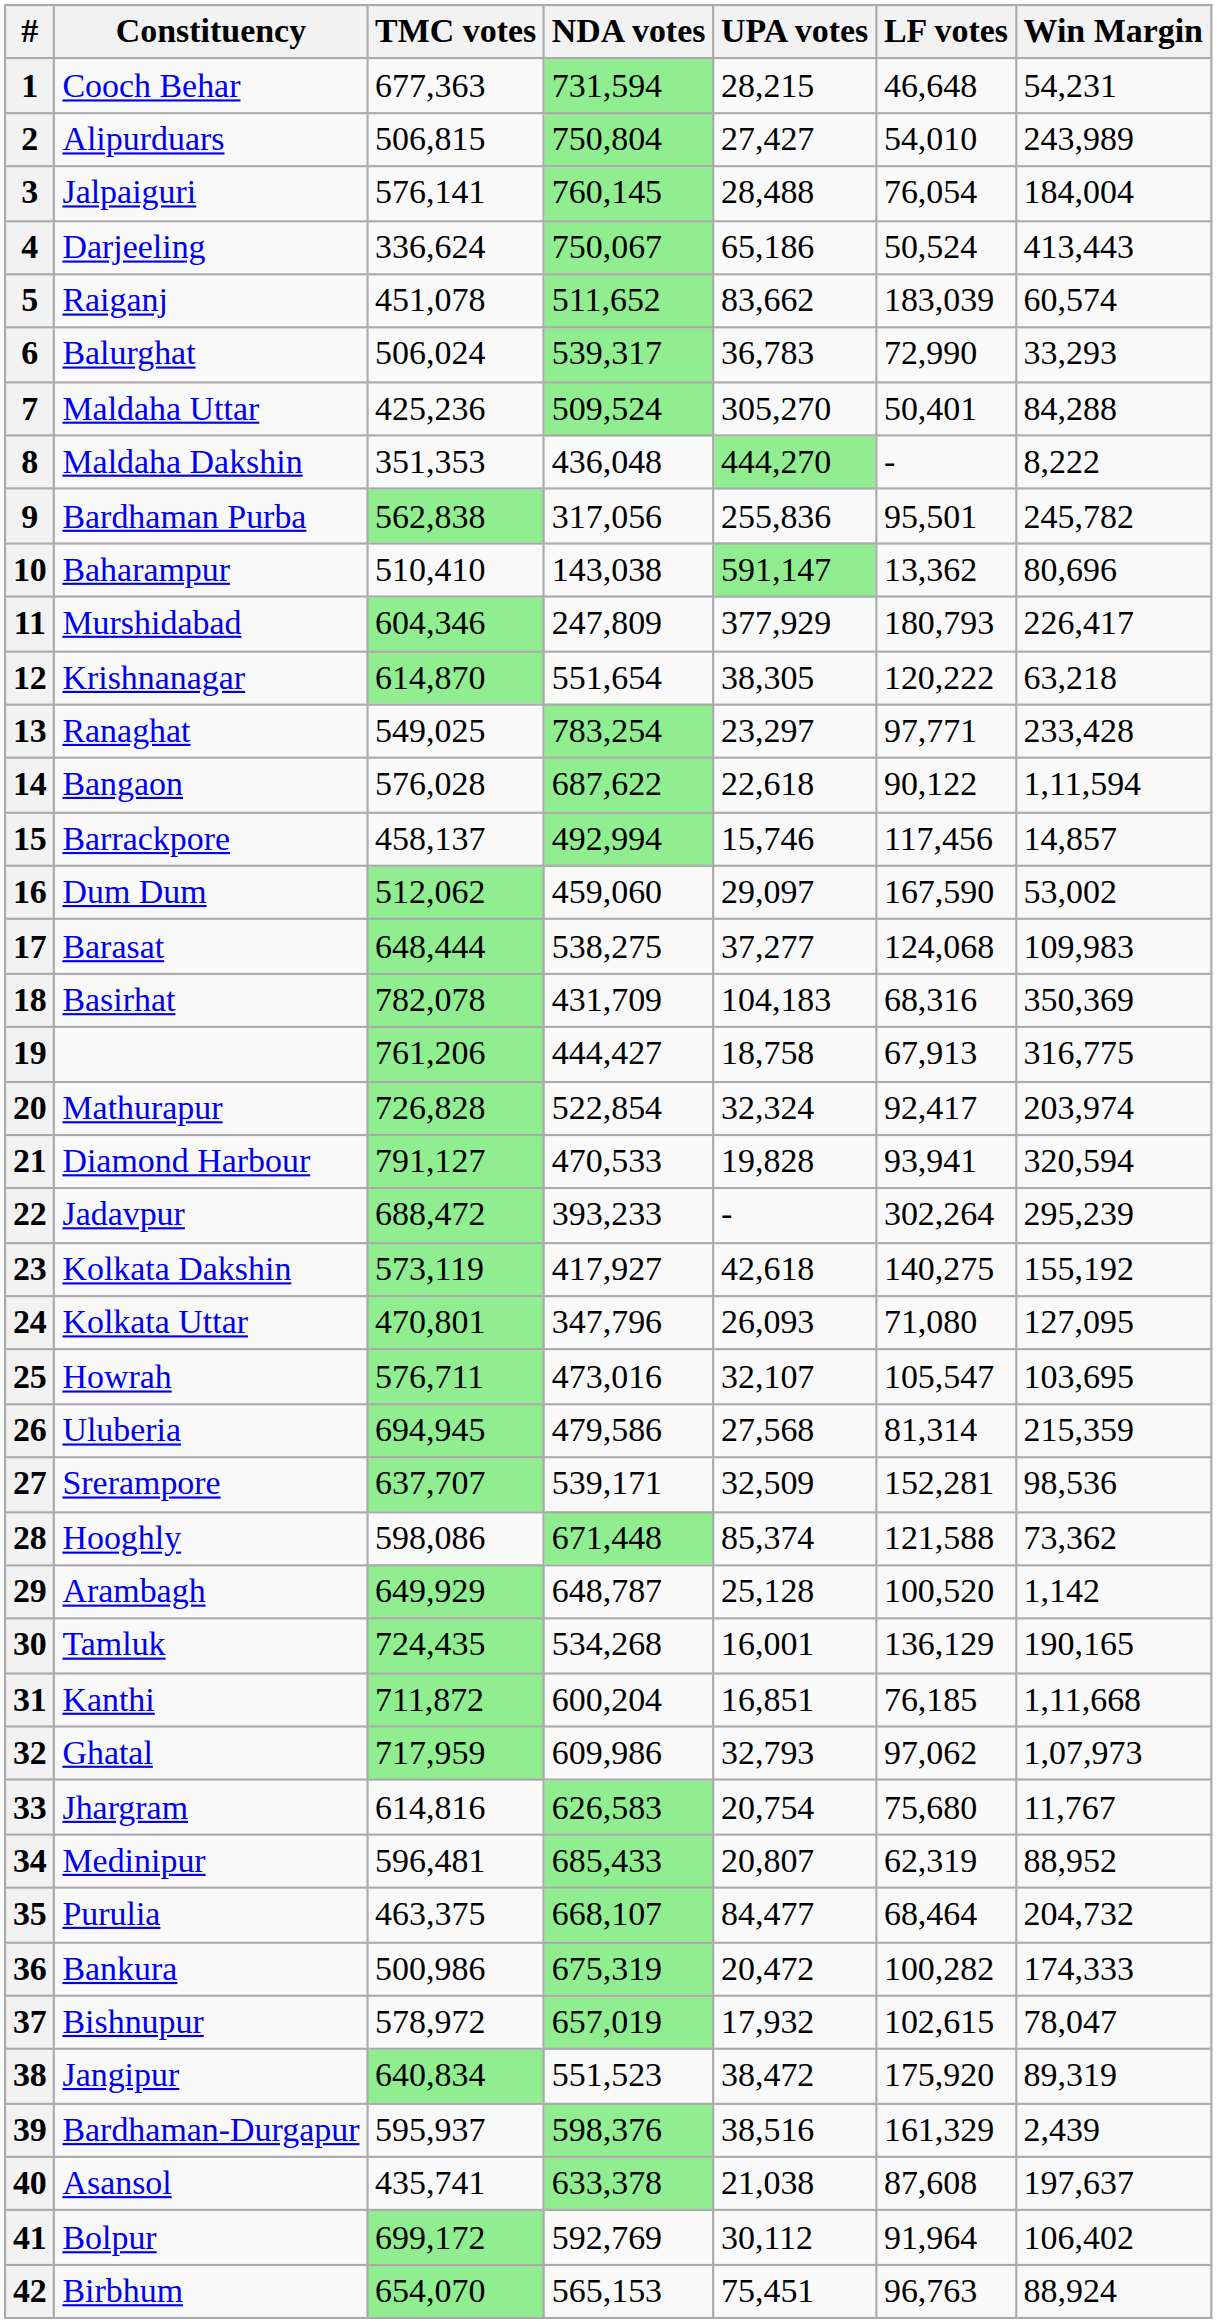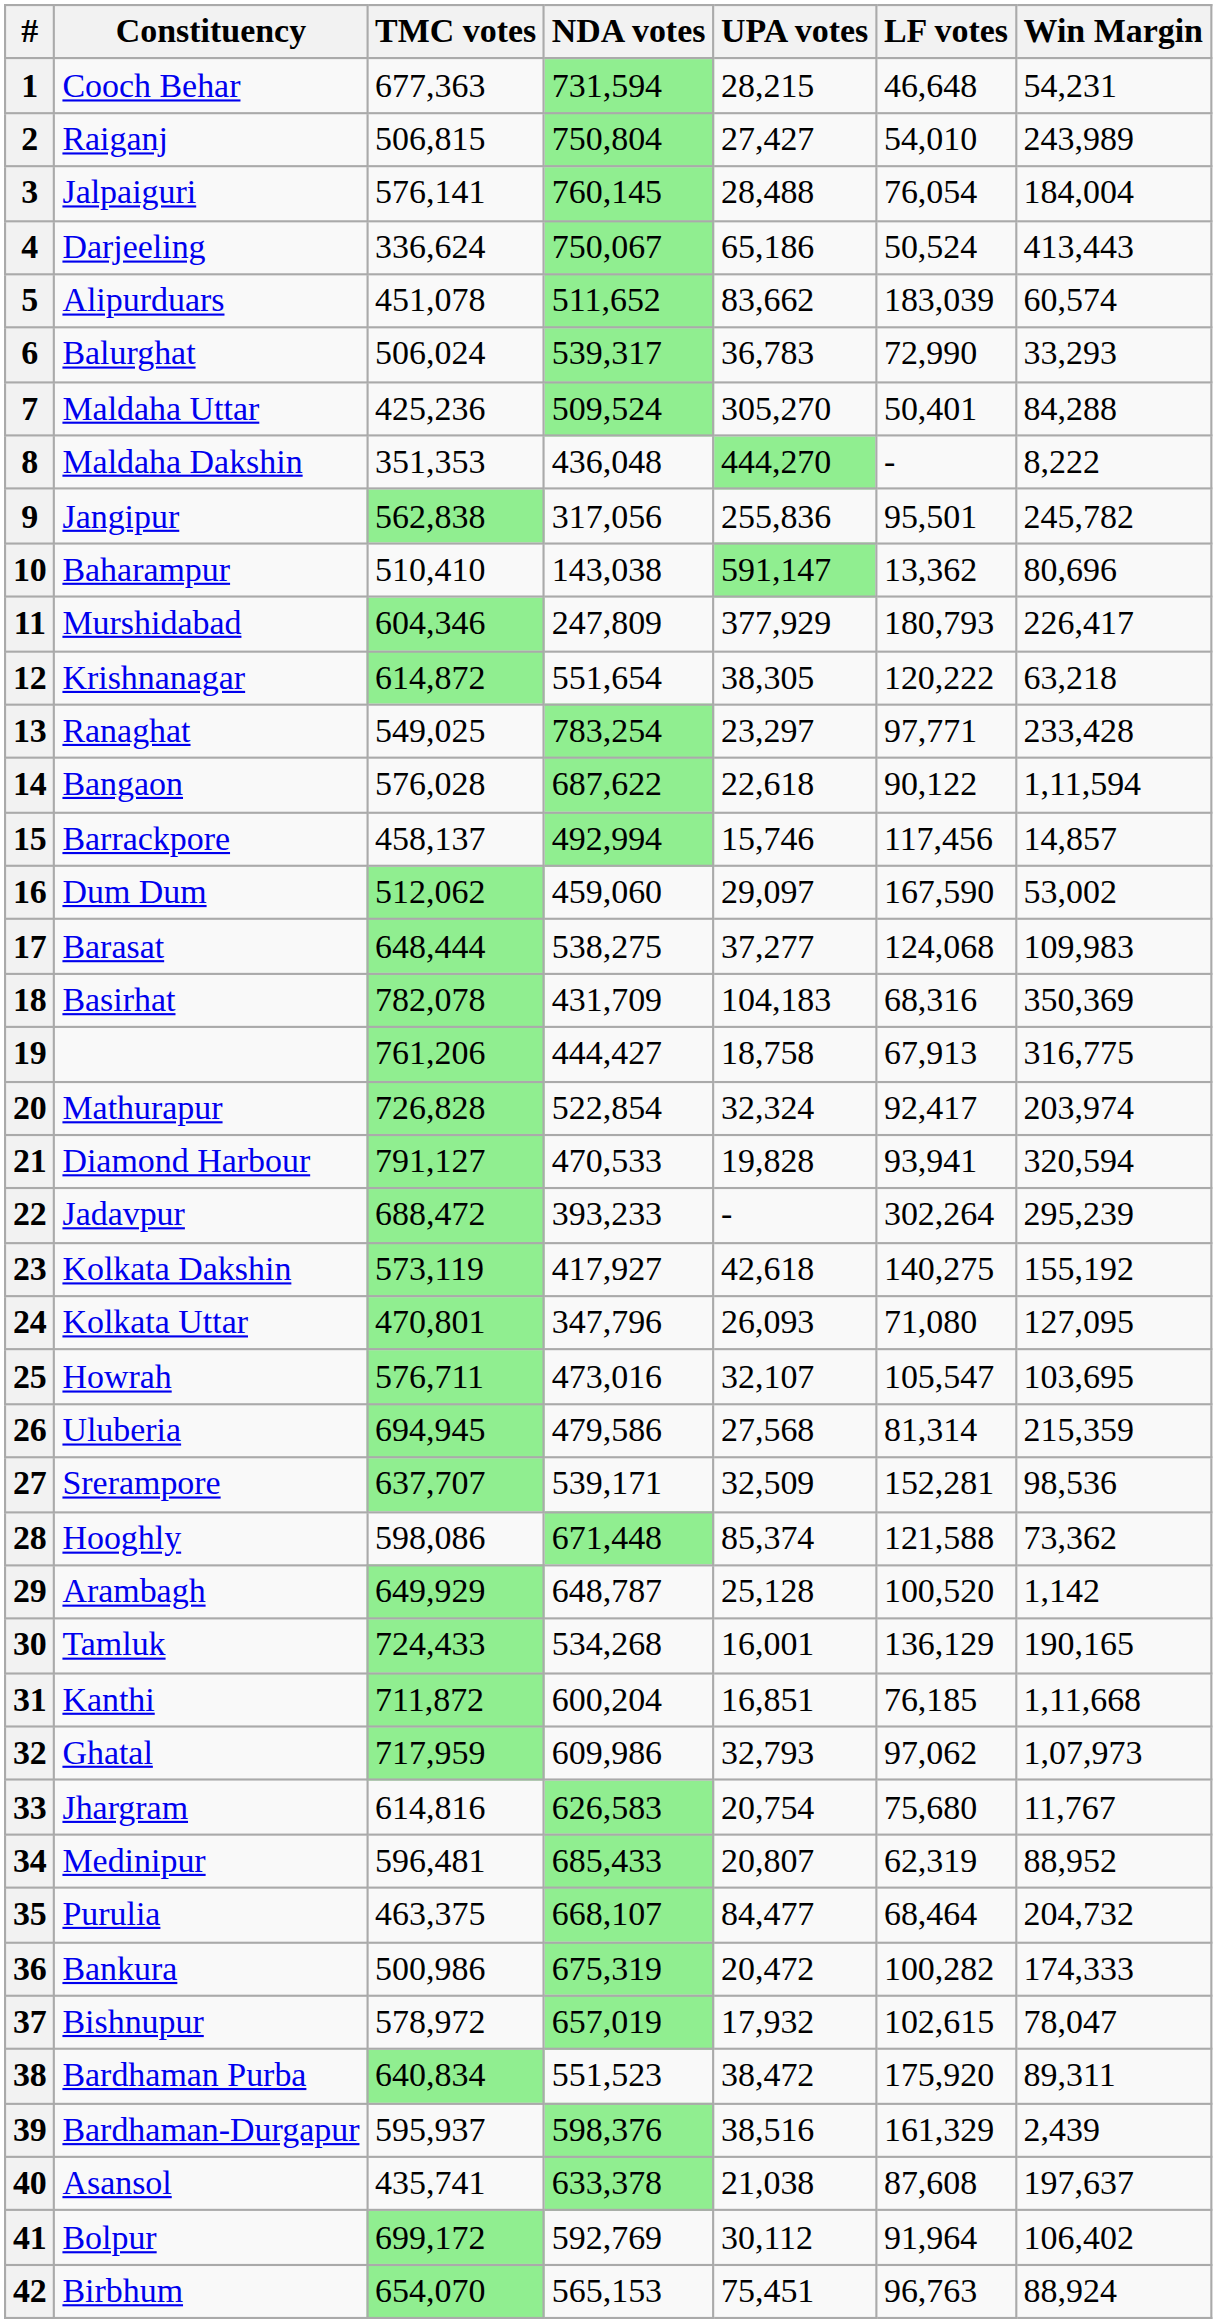(143, 138) Alipurduars -> (115, 138) Raiganj
(115, 300) Raiganj -> (143, 300) Alipurduars
(184, 515) Bardhaman Purba -> (121, 515) Jangipur
(430, 676) 614,870 -> (430, 676) 614,872
(430, 1645) 724,435 -> (430, 1645) 724,433
(121, 2075) Jangipur -> (184, 2075) Bardhaman Purba
(1070, 2075) 89,319 -> (1070, 2075) 89,311
